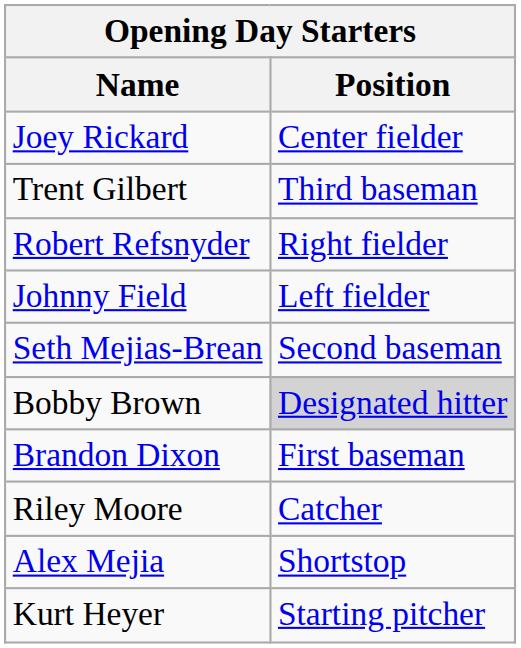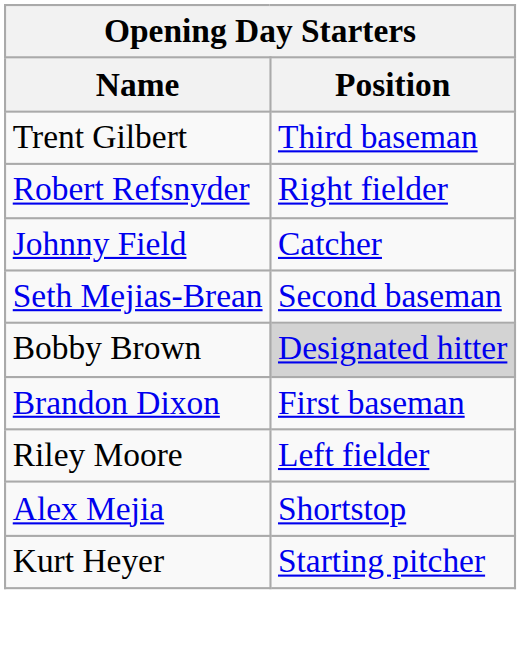- row: (101, 137)
(354, 296) Left fielder -> (330, 243) Catcher
(330, 508) Catcher -> (354, 455) Left fielder
